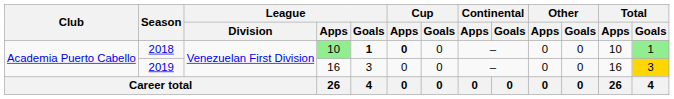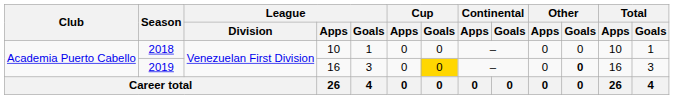(334, 49) lightgreen background -> (334, 49) no background
(369, 49) bold -> (369, 49) normal
(404, 49) bold -> (404, 49) normal
(651, 49) lightgreen background -> (651, 49) no background
(439, 67) no background -> (439, 67) gold background
(580, 67) normal -> (580, 67) bold
(651, 67) gold background -> (651, 67) no background
